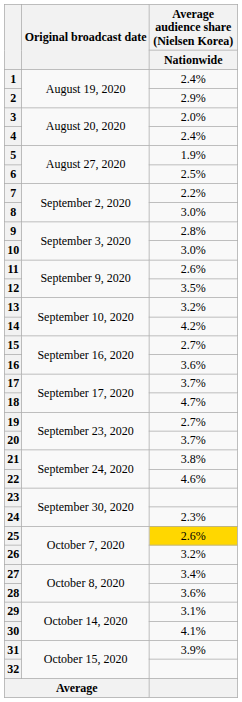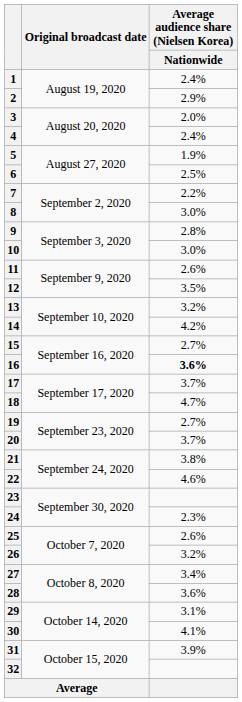(193, 364) normal -> (193, 364) bold
(193, 535) gold background -> (193, 535) no background
